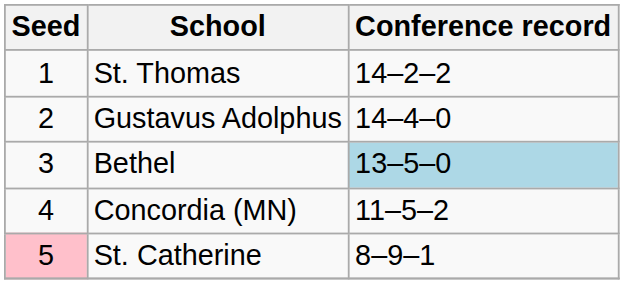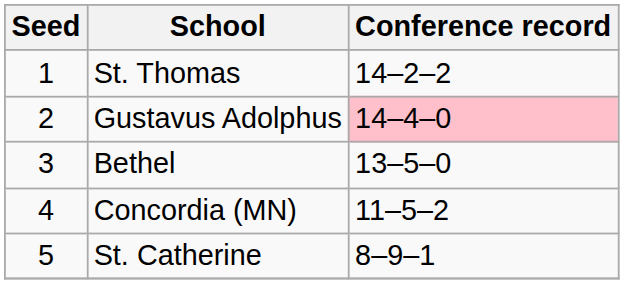(403, 118) no background -> (403, 118) pink background
(403, 164) lightblue background -> (403, 164) no background
(46, 255) pink background -> (46, 255) no background
